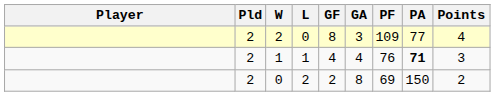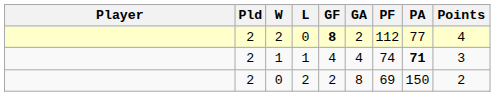(332, 37) normal -> (332, 37) bold
(359, 37) 3 -> (359, 37) 2
(387, 37) 109 -> (387, 37) 112
(387, 59) 76 -> (387, 59) 74
